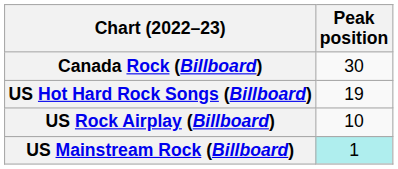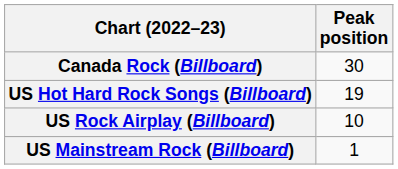(354, 149) paleturquoise background -> (354, 149) no background
